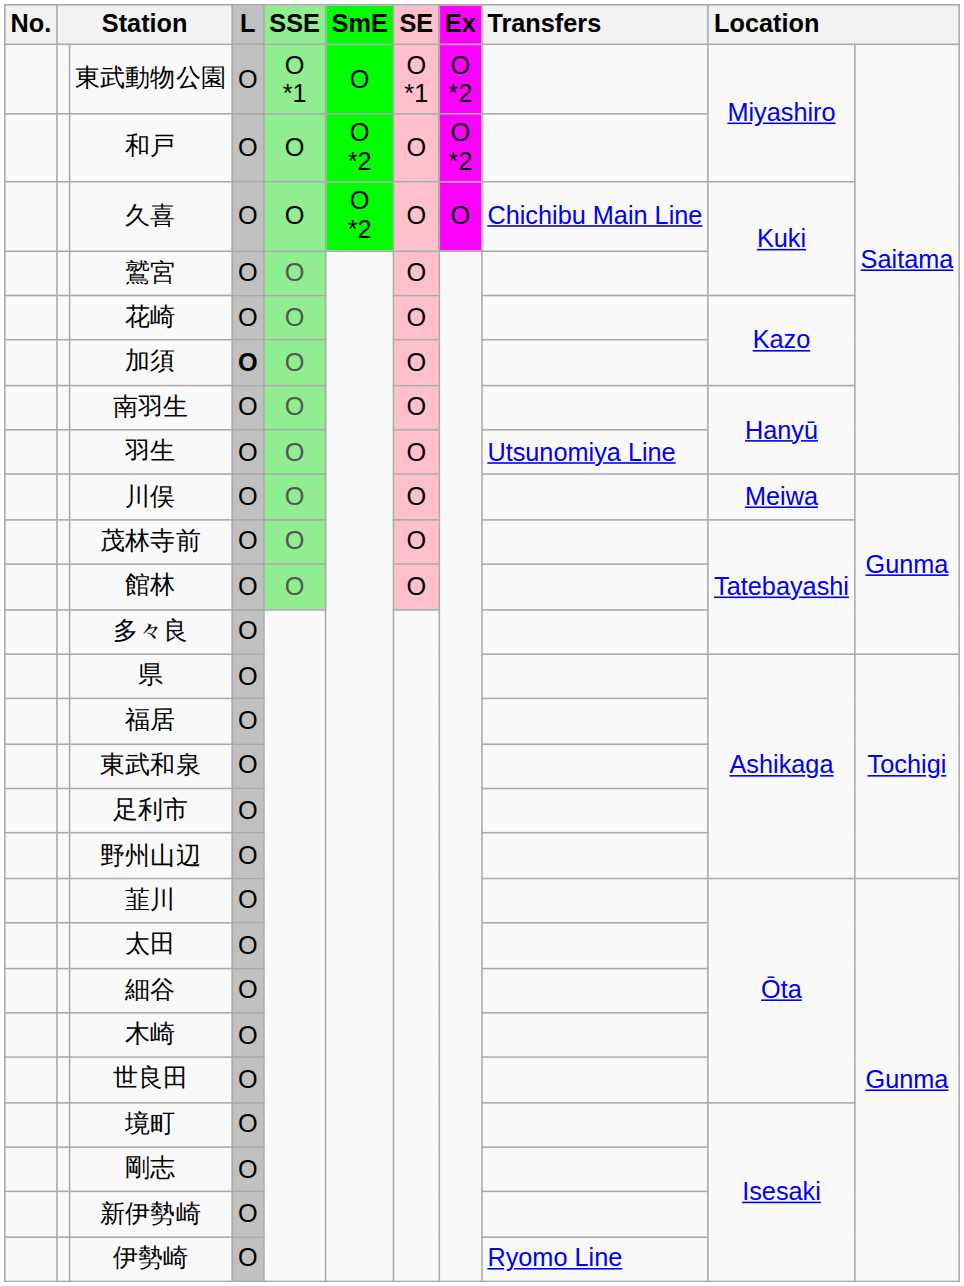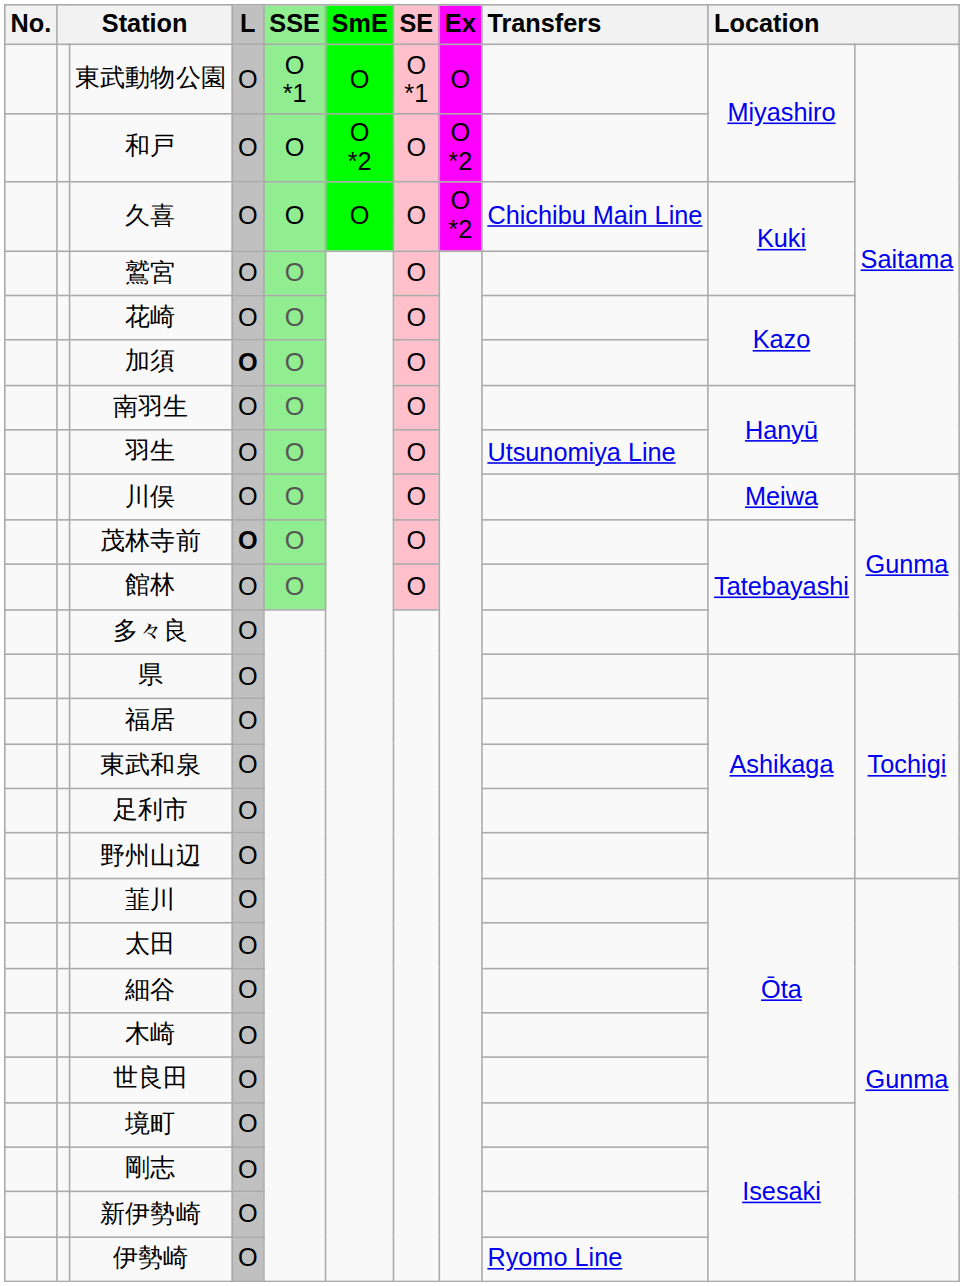(460, 78) O *2 -> (460, 78) O
(360, 215) O *2 -> (360, 215) O
(460, 215) O -> (460, 215) O *2
(248, 541) normal -> (248, 541) bold
